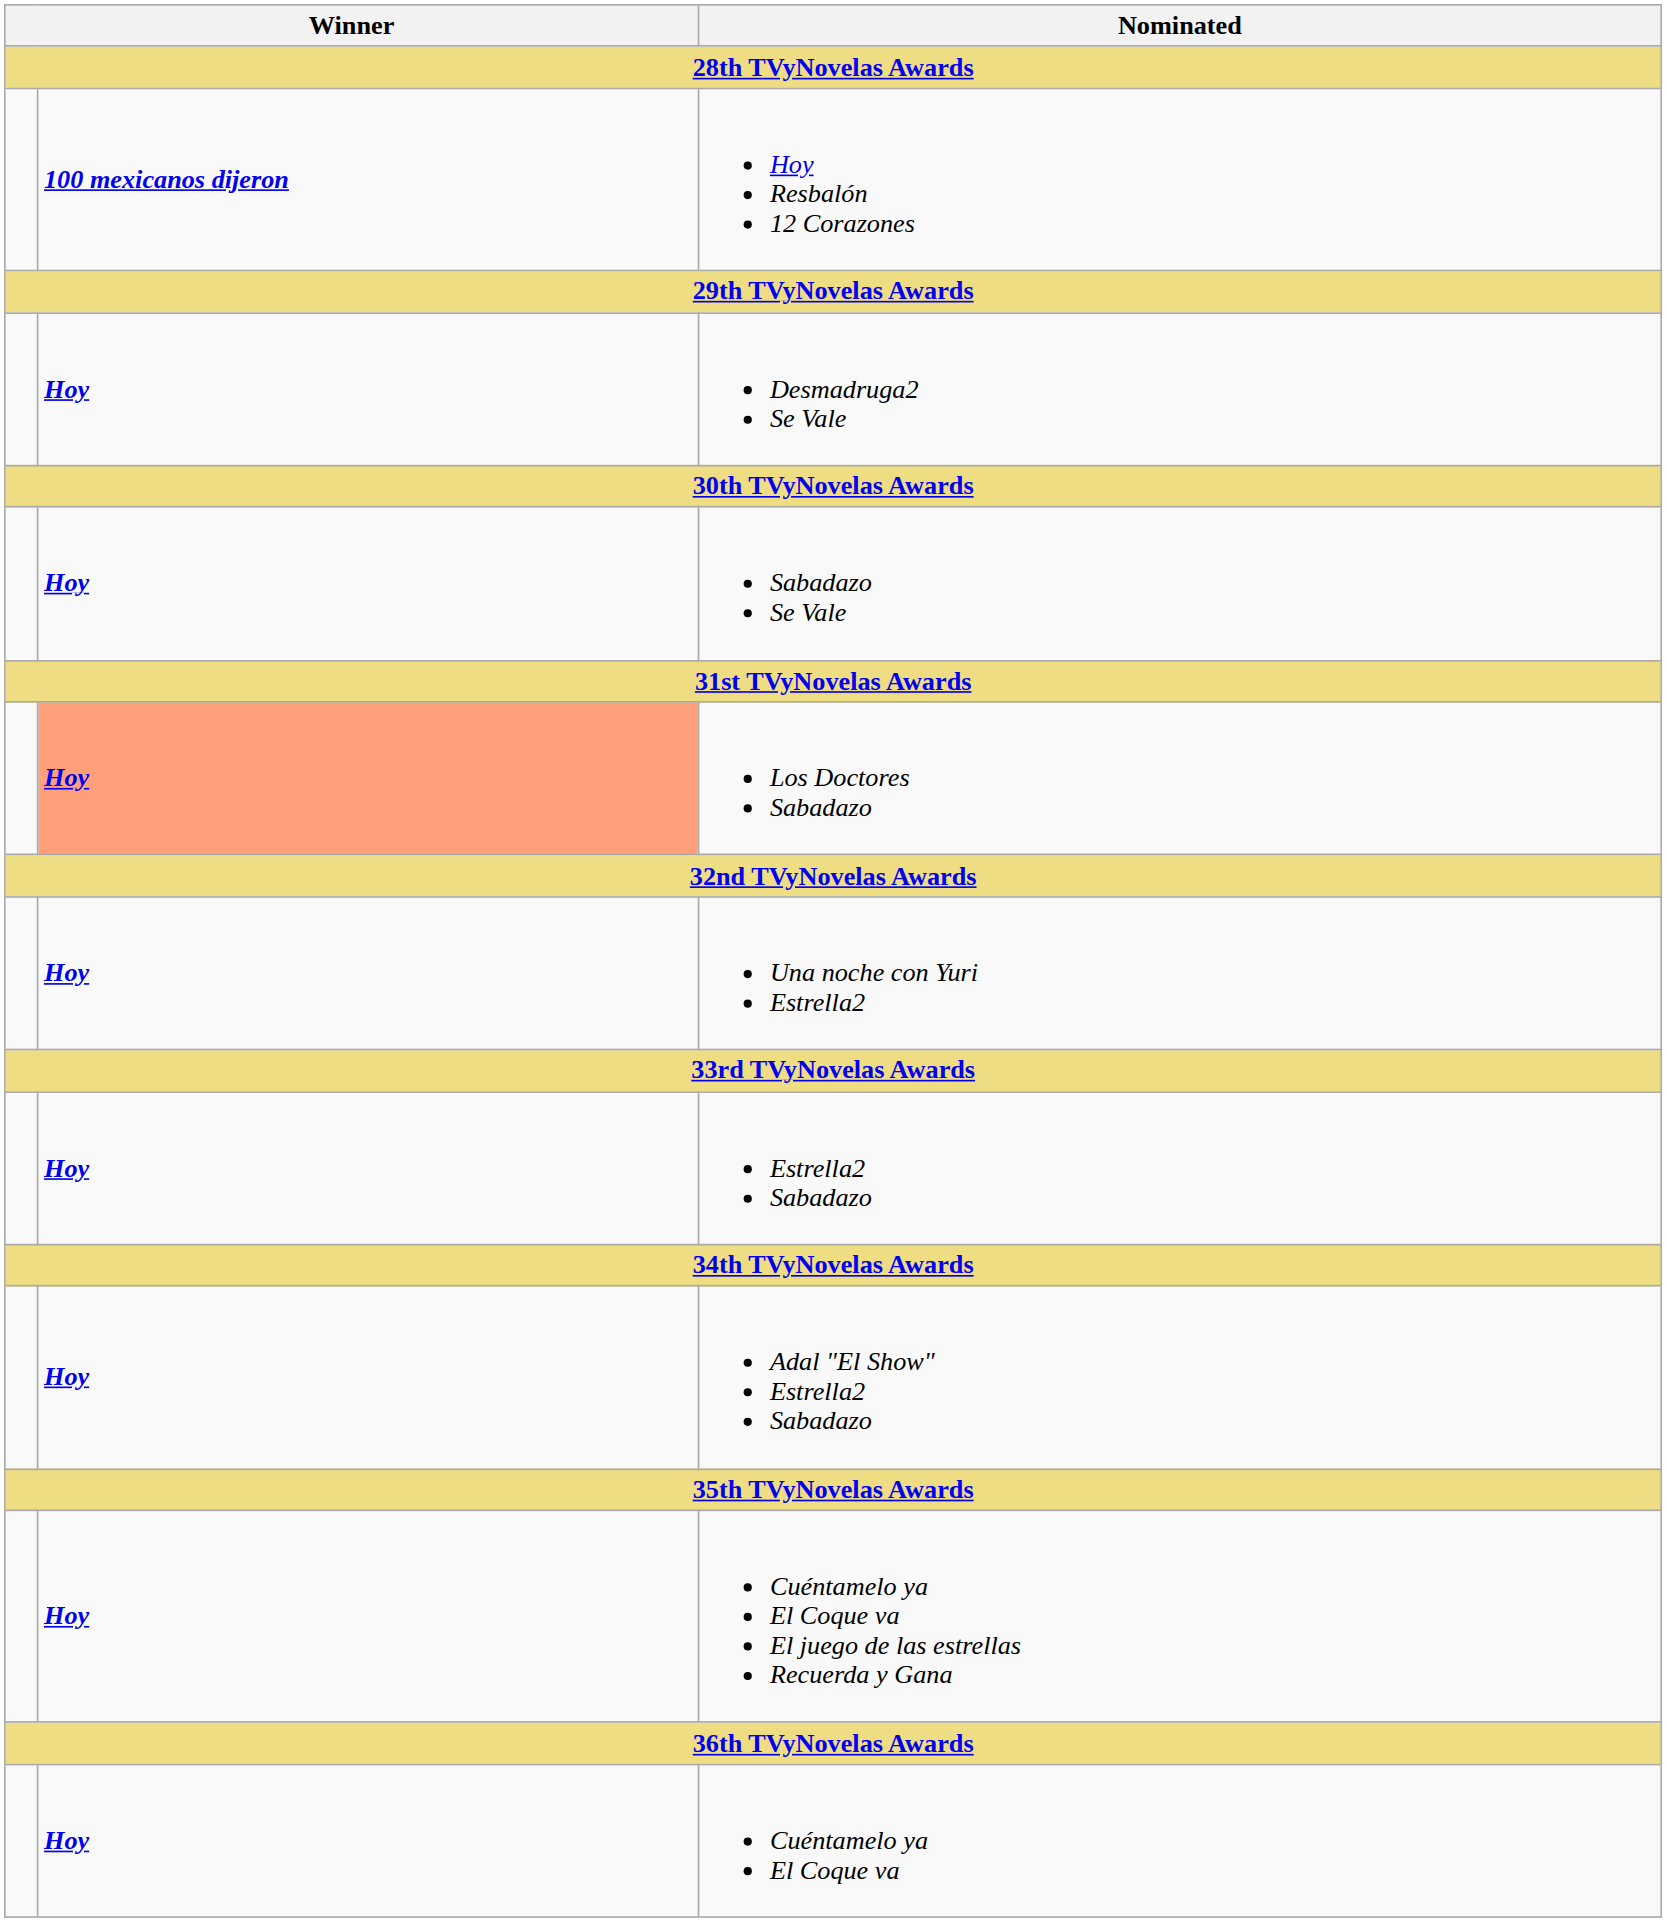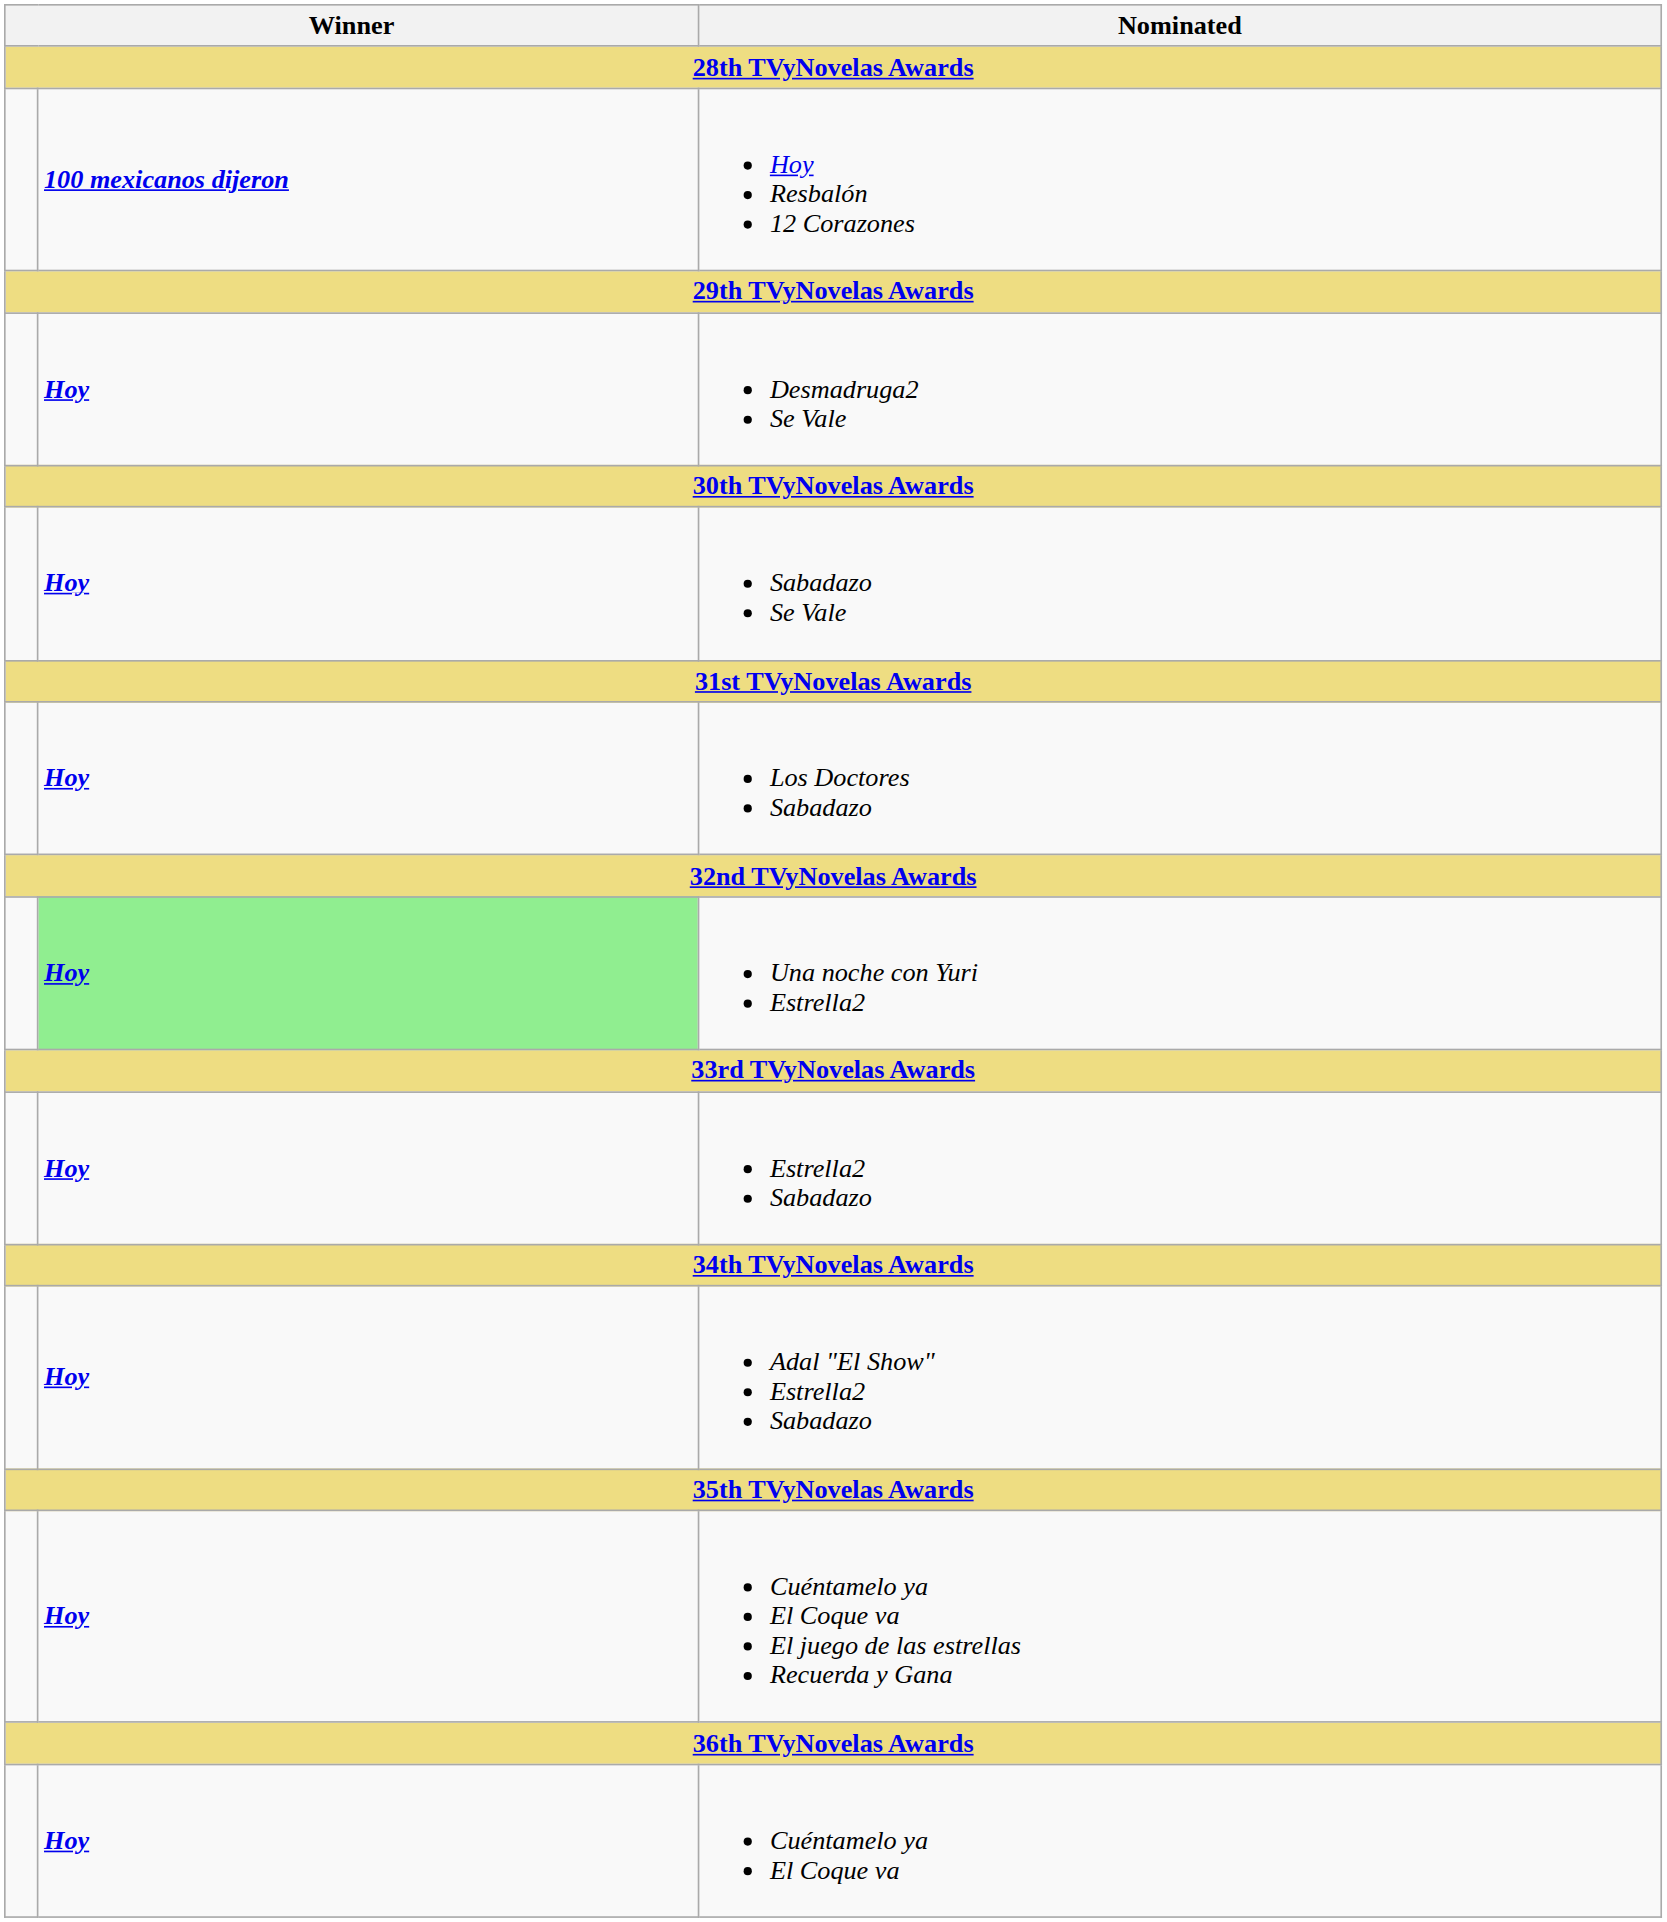(67, 778) lightsalmon background -> (67, 778) no background
(67, 972) no background -> (67, 972) lightgreen background
